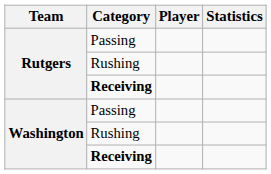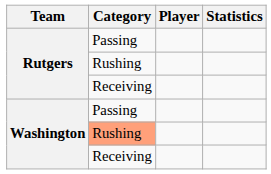(121, 86) bold -> (122, 86) normal
(115, 133) no background -> (117, 133) lightsalmon background
(121, 156) bold -> (122, 156) normal
